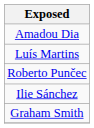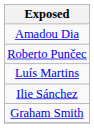(47, 53) Luís Martins -> (47, 53) Roberto Punčec
(47, 73) Roberto Punčec -> (47, 73) Luís Martins
